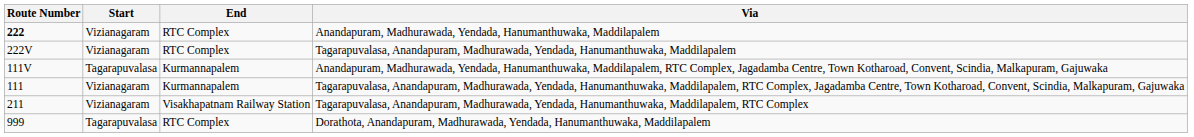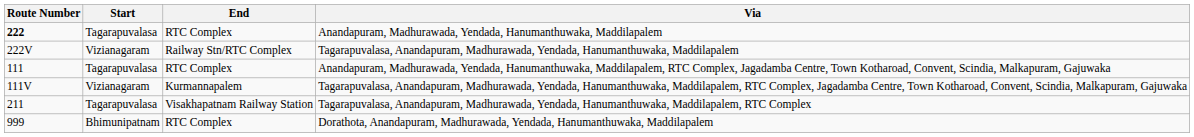(118, 31) Vizianagaram -> (121, 31) Tagarapuvalasa
(196, 50) RTC Complex -> (228, 50) Railway Stn/RTC Complex
(19, 68) 111V -> (15, 68) 111
(201, 68) Kurmannapalem -> (199, 68) RTC Complex
(15, 86) 111 -> (19, 86) 111V
(118, 104) Vizianagaram -> (121, 104) Tagarapuvalasa
(121, 123) Tagarapuvalasa -> (123, 123) Bhimunipatnam
